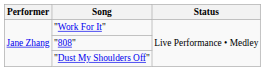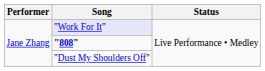(80, 27) no background -> (80, 27) lavender background
(65, 42) normal -> (66, 42) bold
